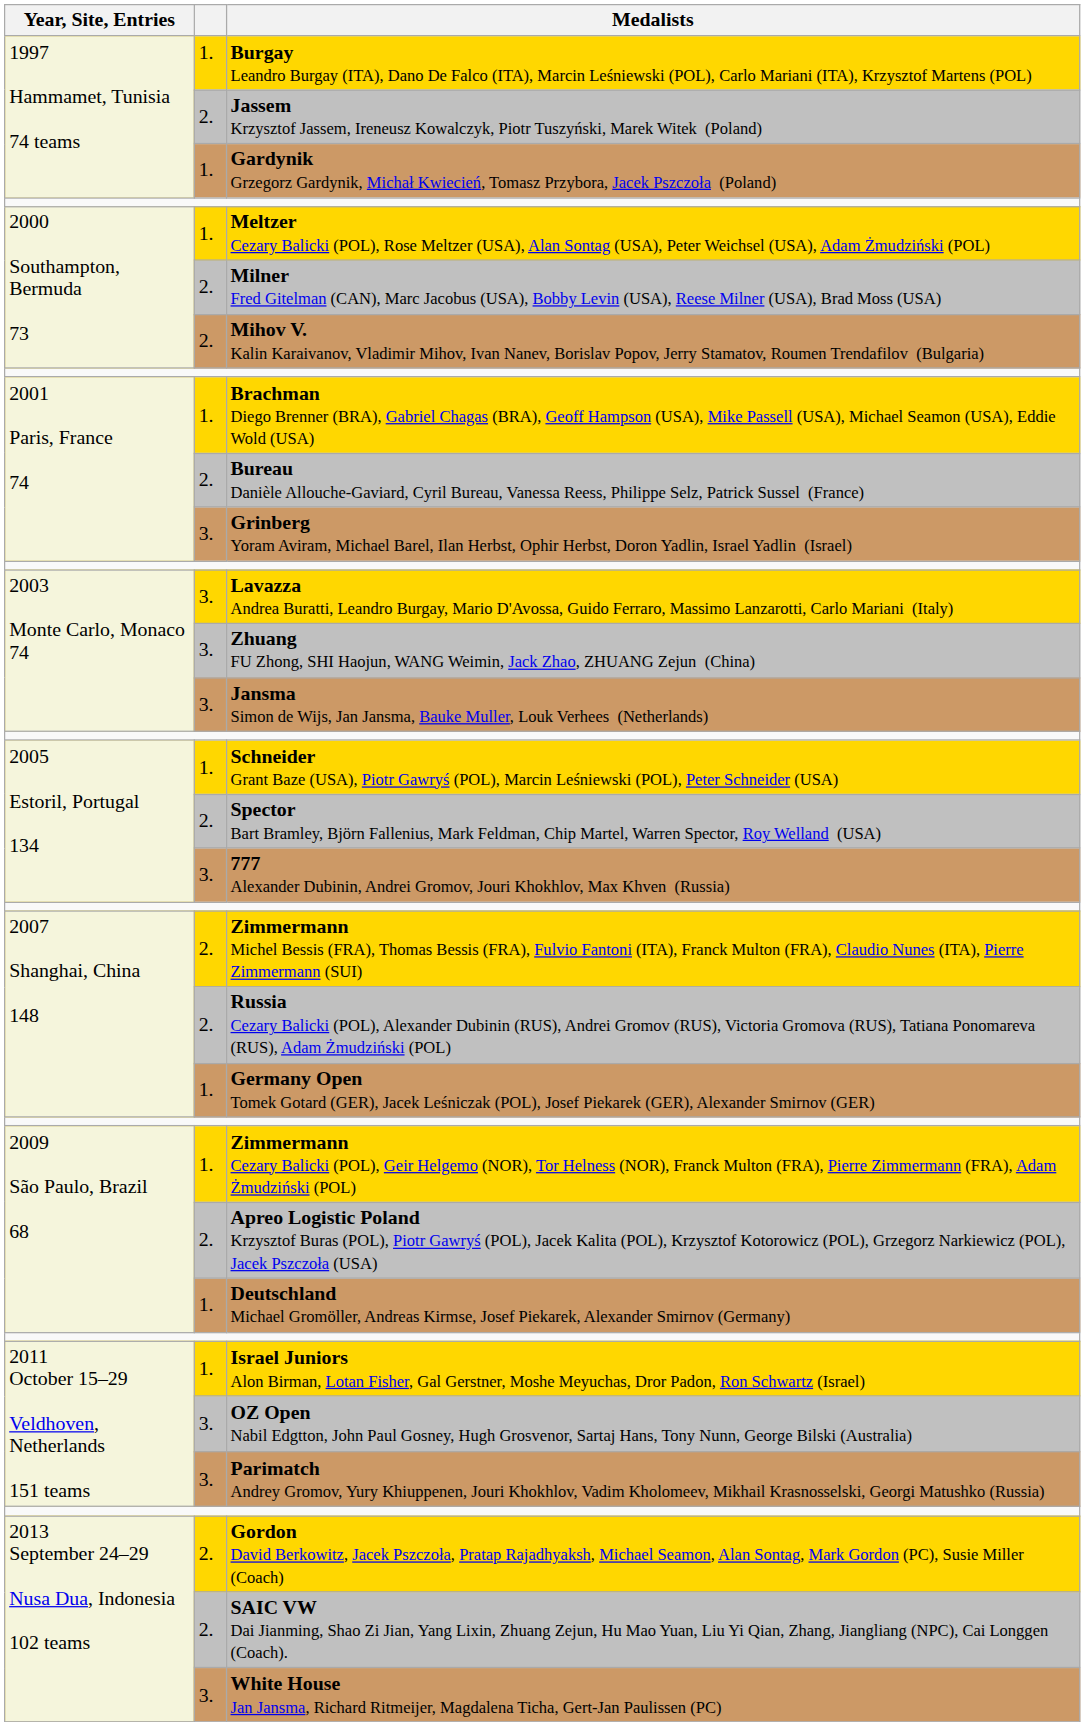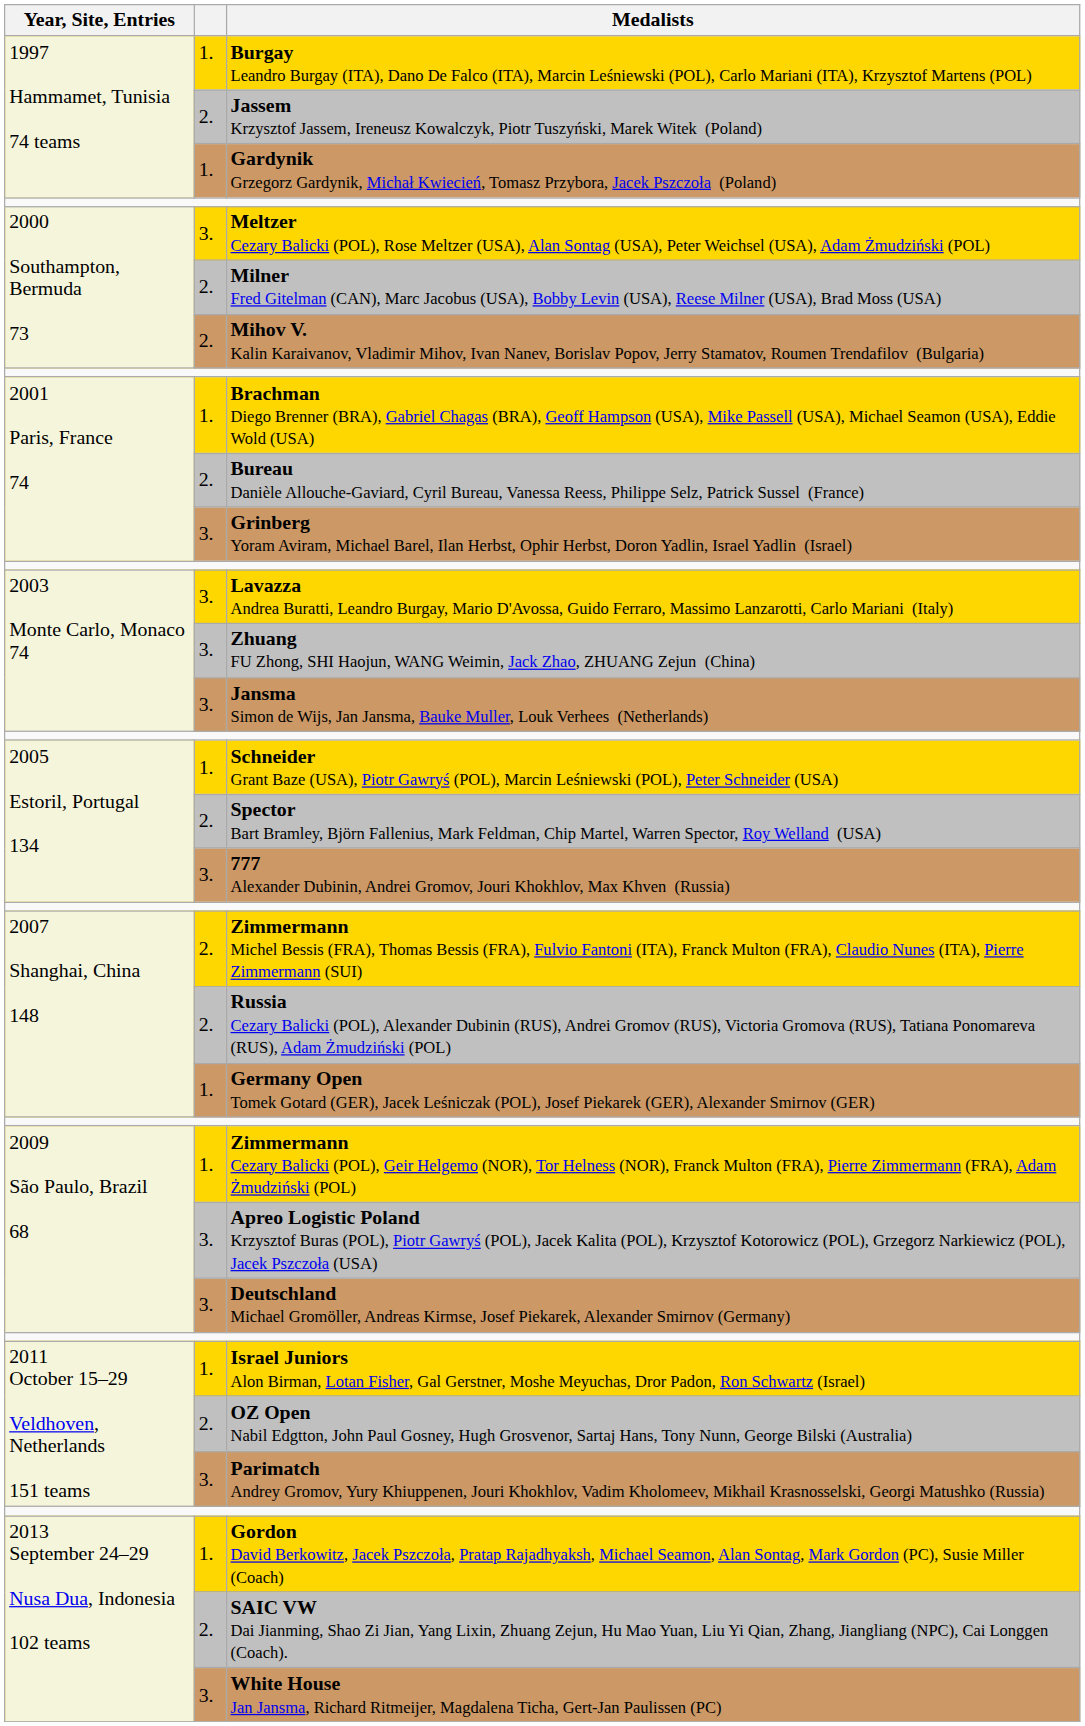(206, 233) 1. -> (206, 233) 3.
(206, 1240) 2. -> (206, 1240) 3.
(206, 1305) 1. -> (206, 1305) 3.
(206, 1423) 3. -> (206, 1423) 2.
(206, 1553) 2. -> (206, 1553) 1.
